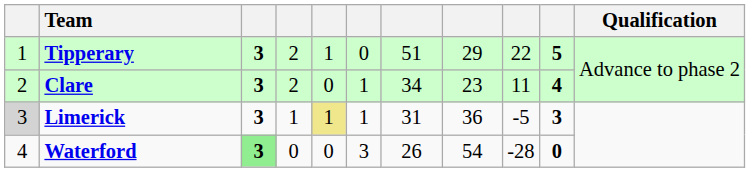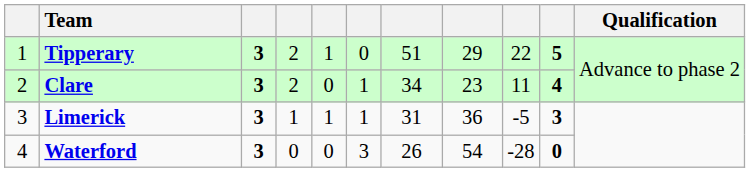(22, 118) lightgrey background -> (22, 118) no background
(329, 118) khaki background -> (329, 118) no background
(259, 150) lightgreen background -> (259, 150) no background
